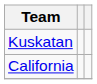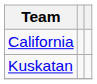rows swapped: (41, 66) <-> (40, 41)
